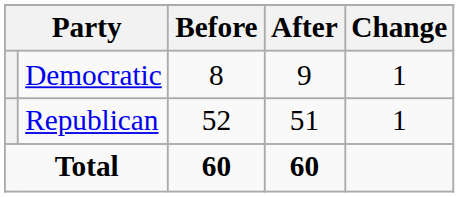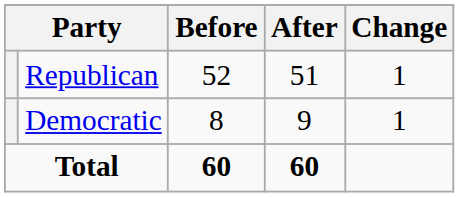rows swapped: (92, 120) <-> (93, 74)
